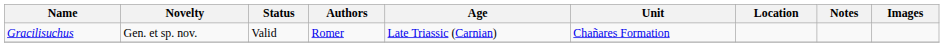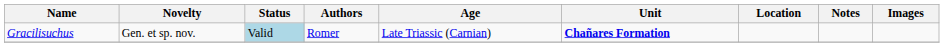(264, 32) no background -> (260, 32) lightblue background
(621, 32) normal -> (617, 32) bold
